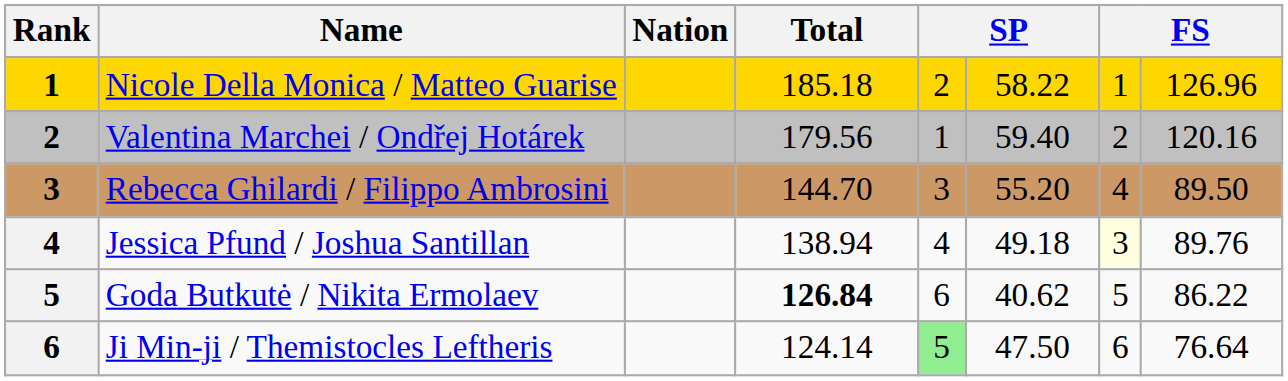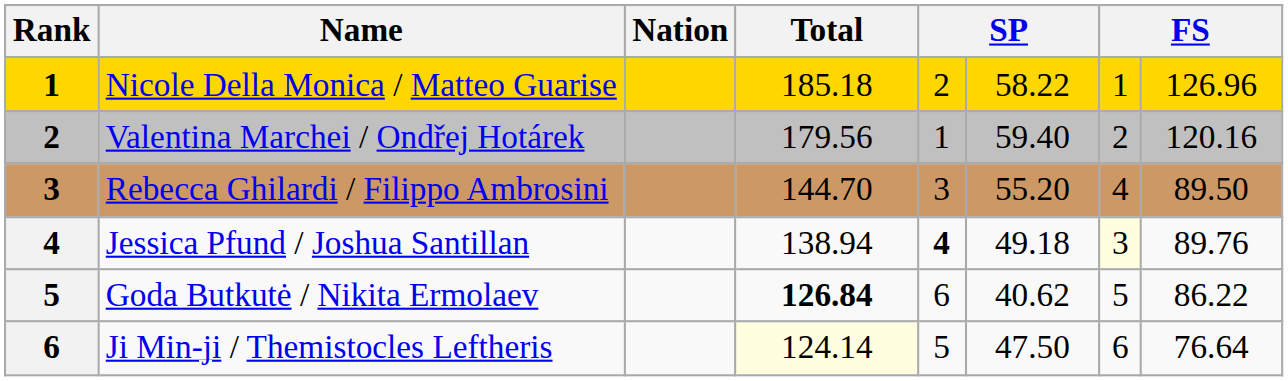(941, 242) normal -> (941, 242) bold
(827, 347) no background -> (827, 347) lightyellow background
(941, 347) lightgreen background -> (941, 347) no background
